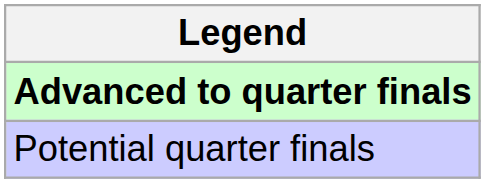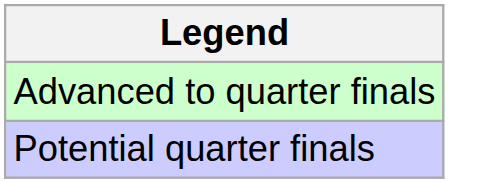(243, 90) bold -> (224, 90) normal
